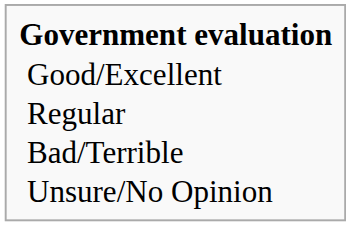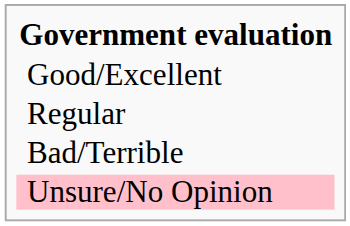(150, 192) no background -> (150, 192) pink background
